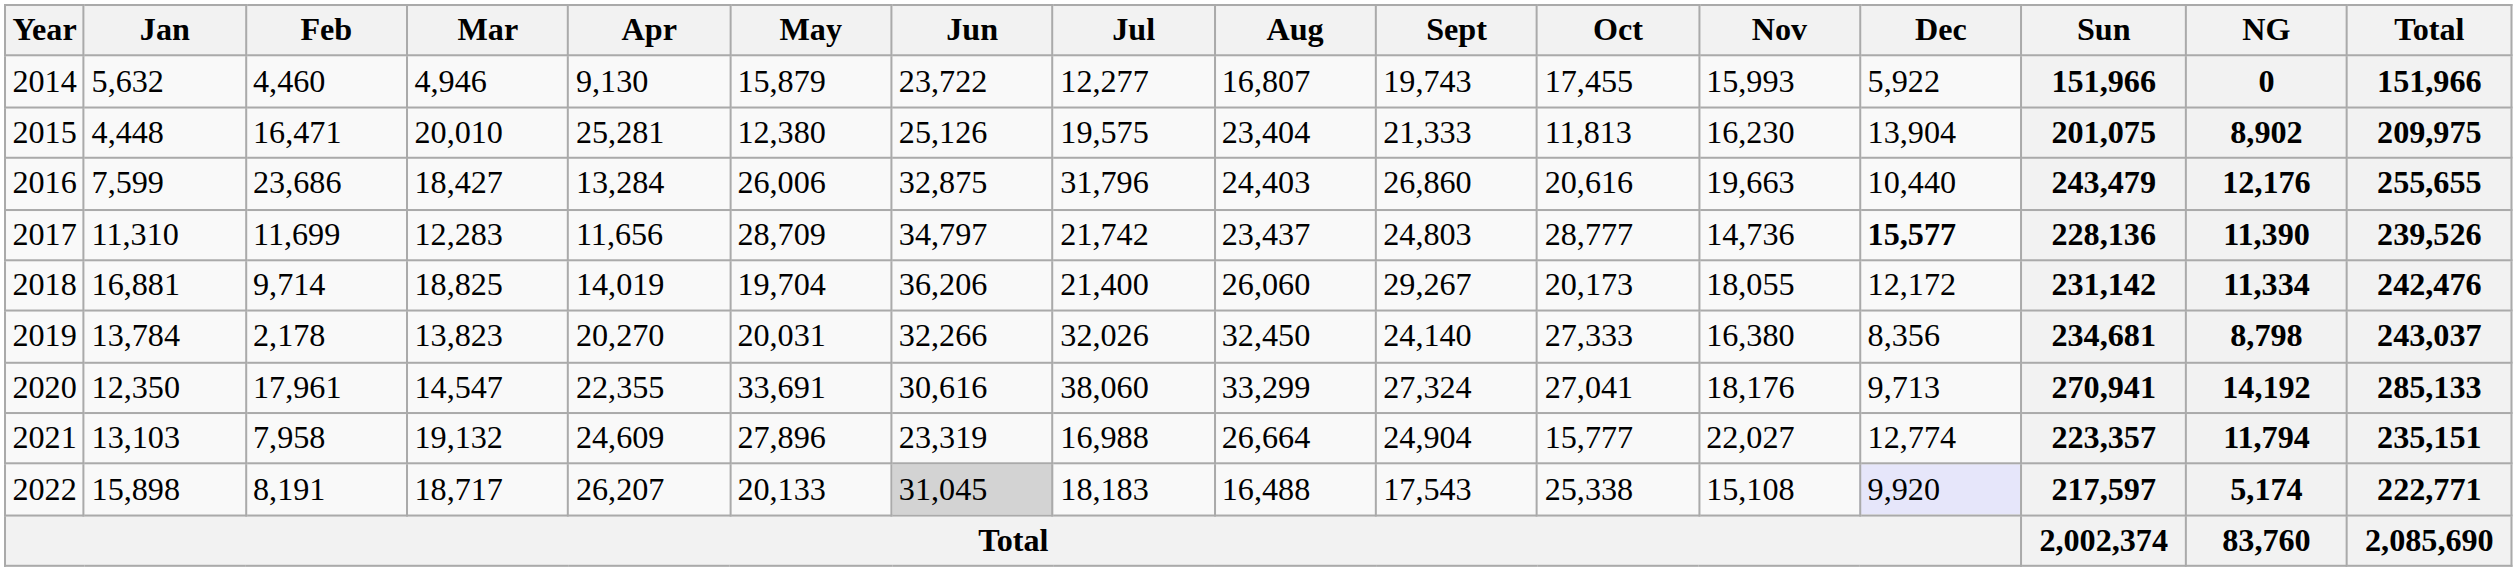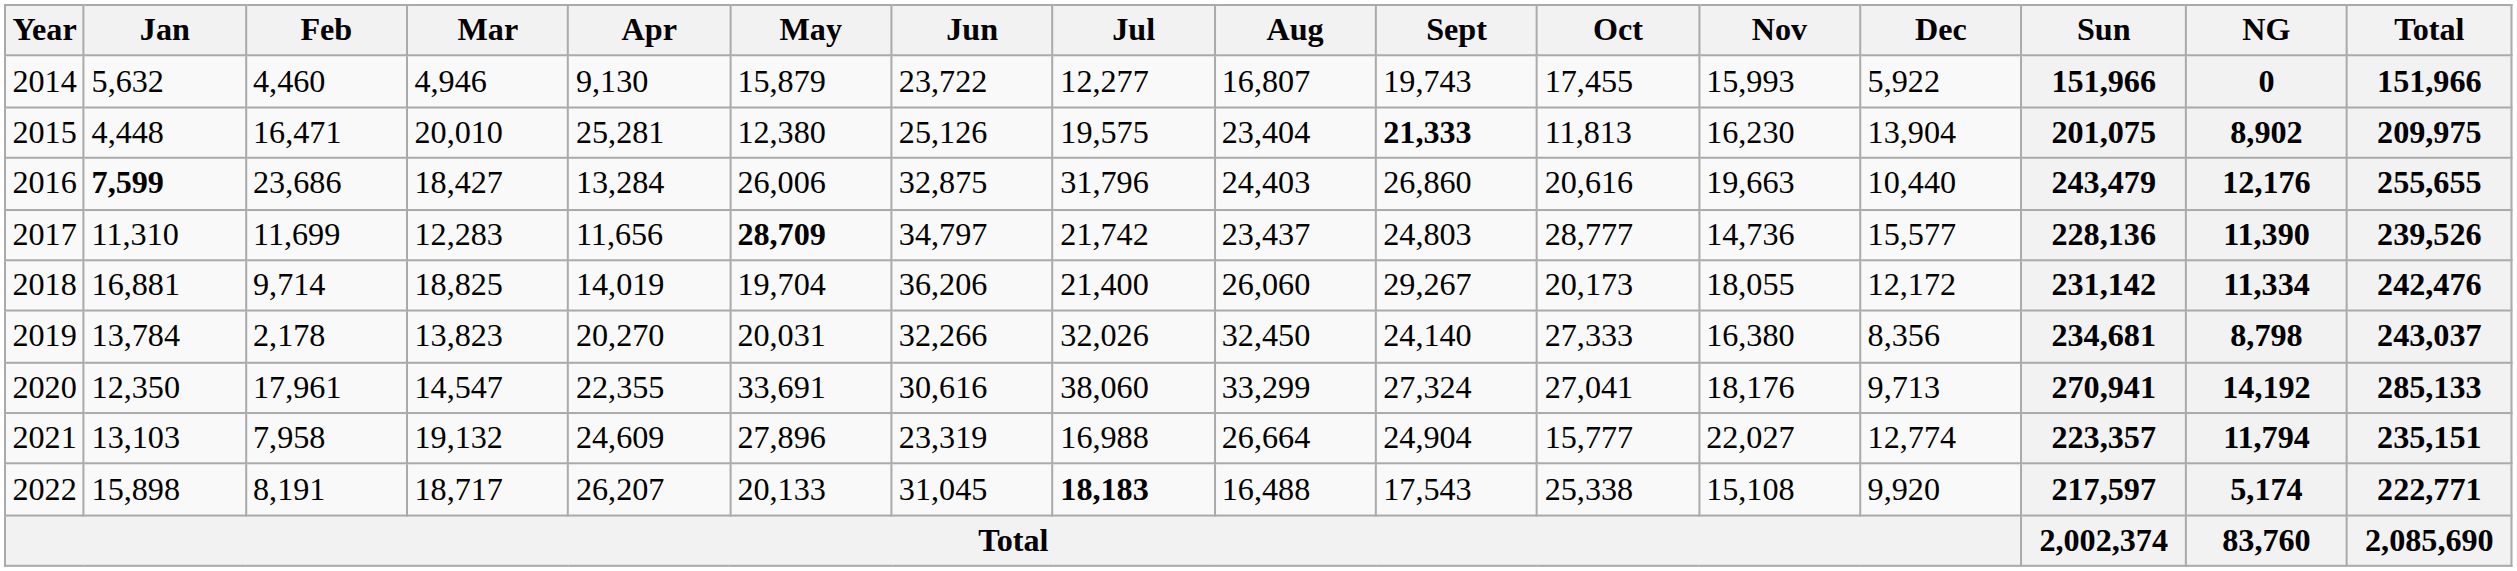(1427, 132) normal -> (1427, 132) bold
(128, 183) normal -> (128, 183) bold
(782, 234) normal -> (782, 234) bold
(1912, 234) bold -> (1912, 234) normal
(943, 489) lightgrey background -> (943, 489) no background
(1105, 489) normal -> (1105, 489) bold
(1904, 489) lavender background -> (1904, 489) no background
